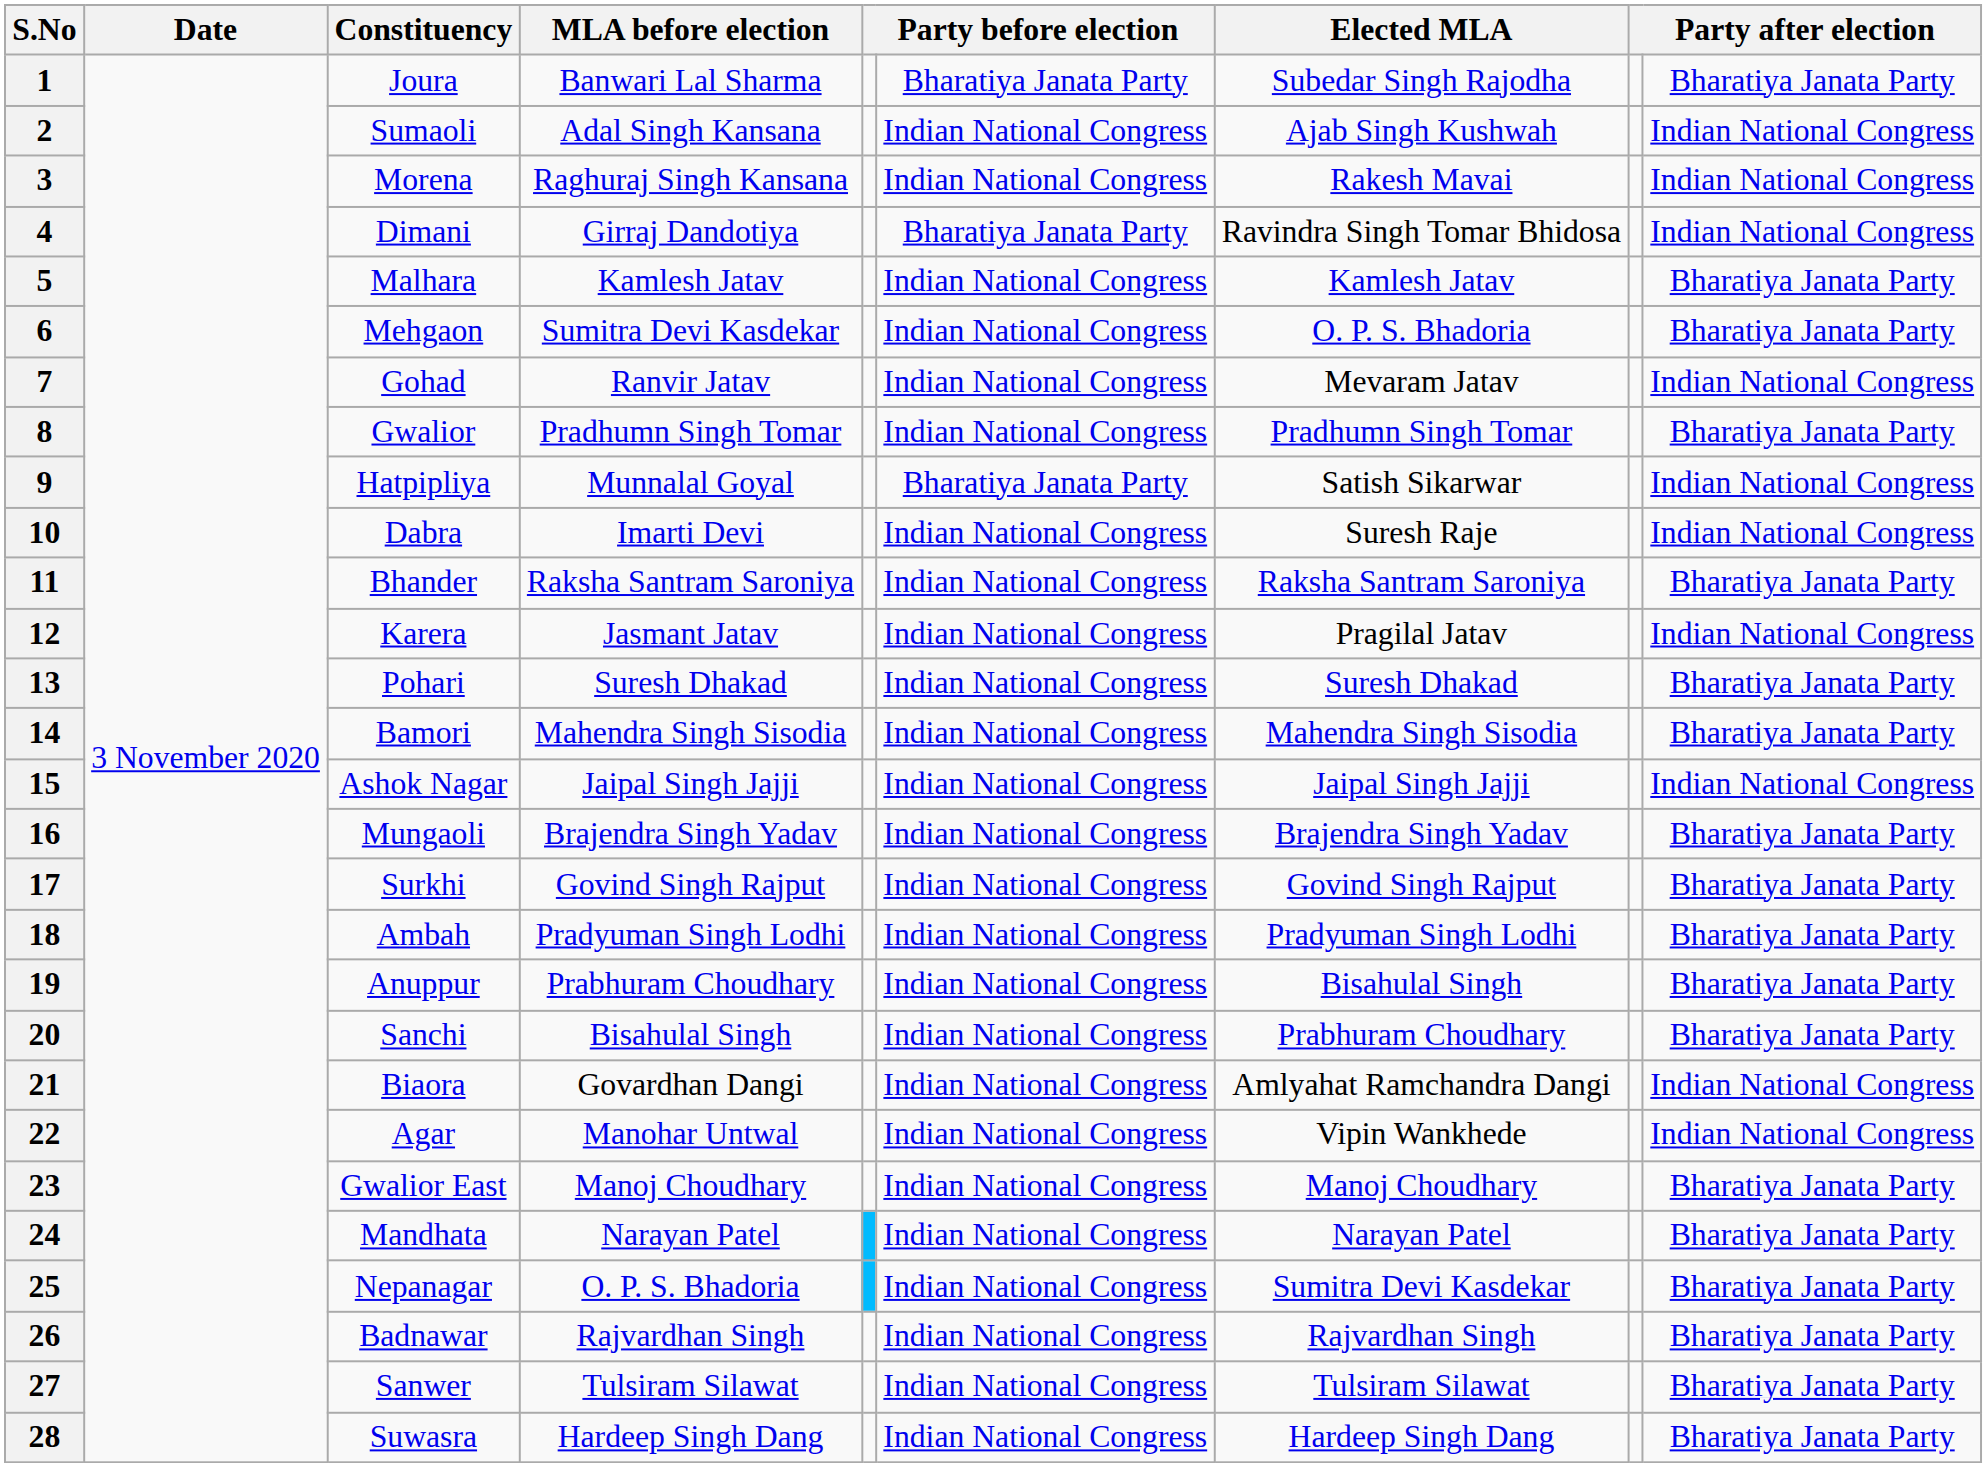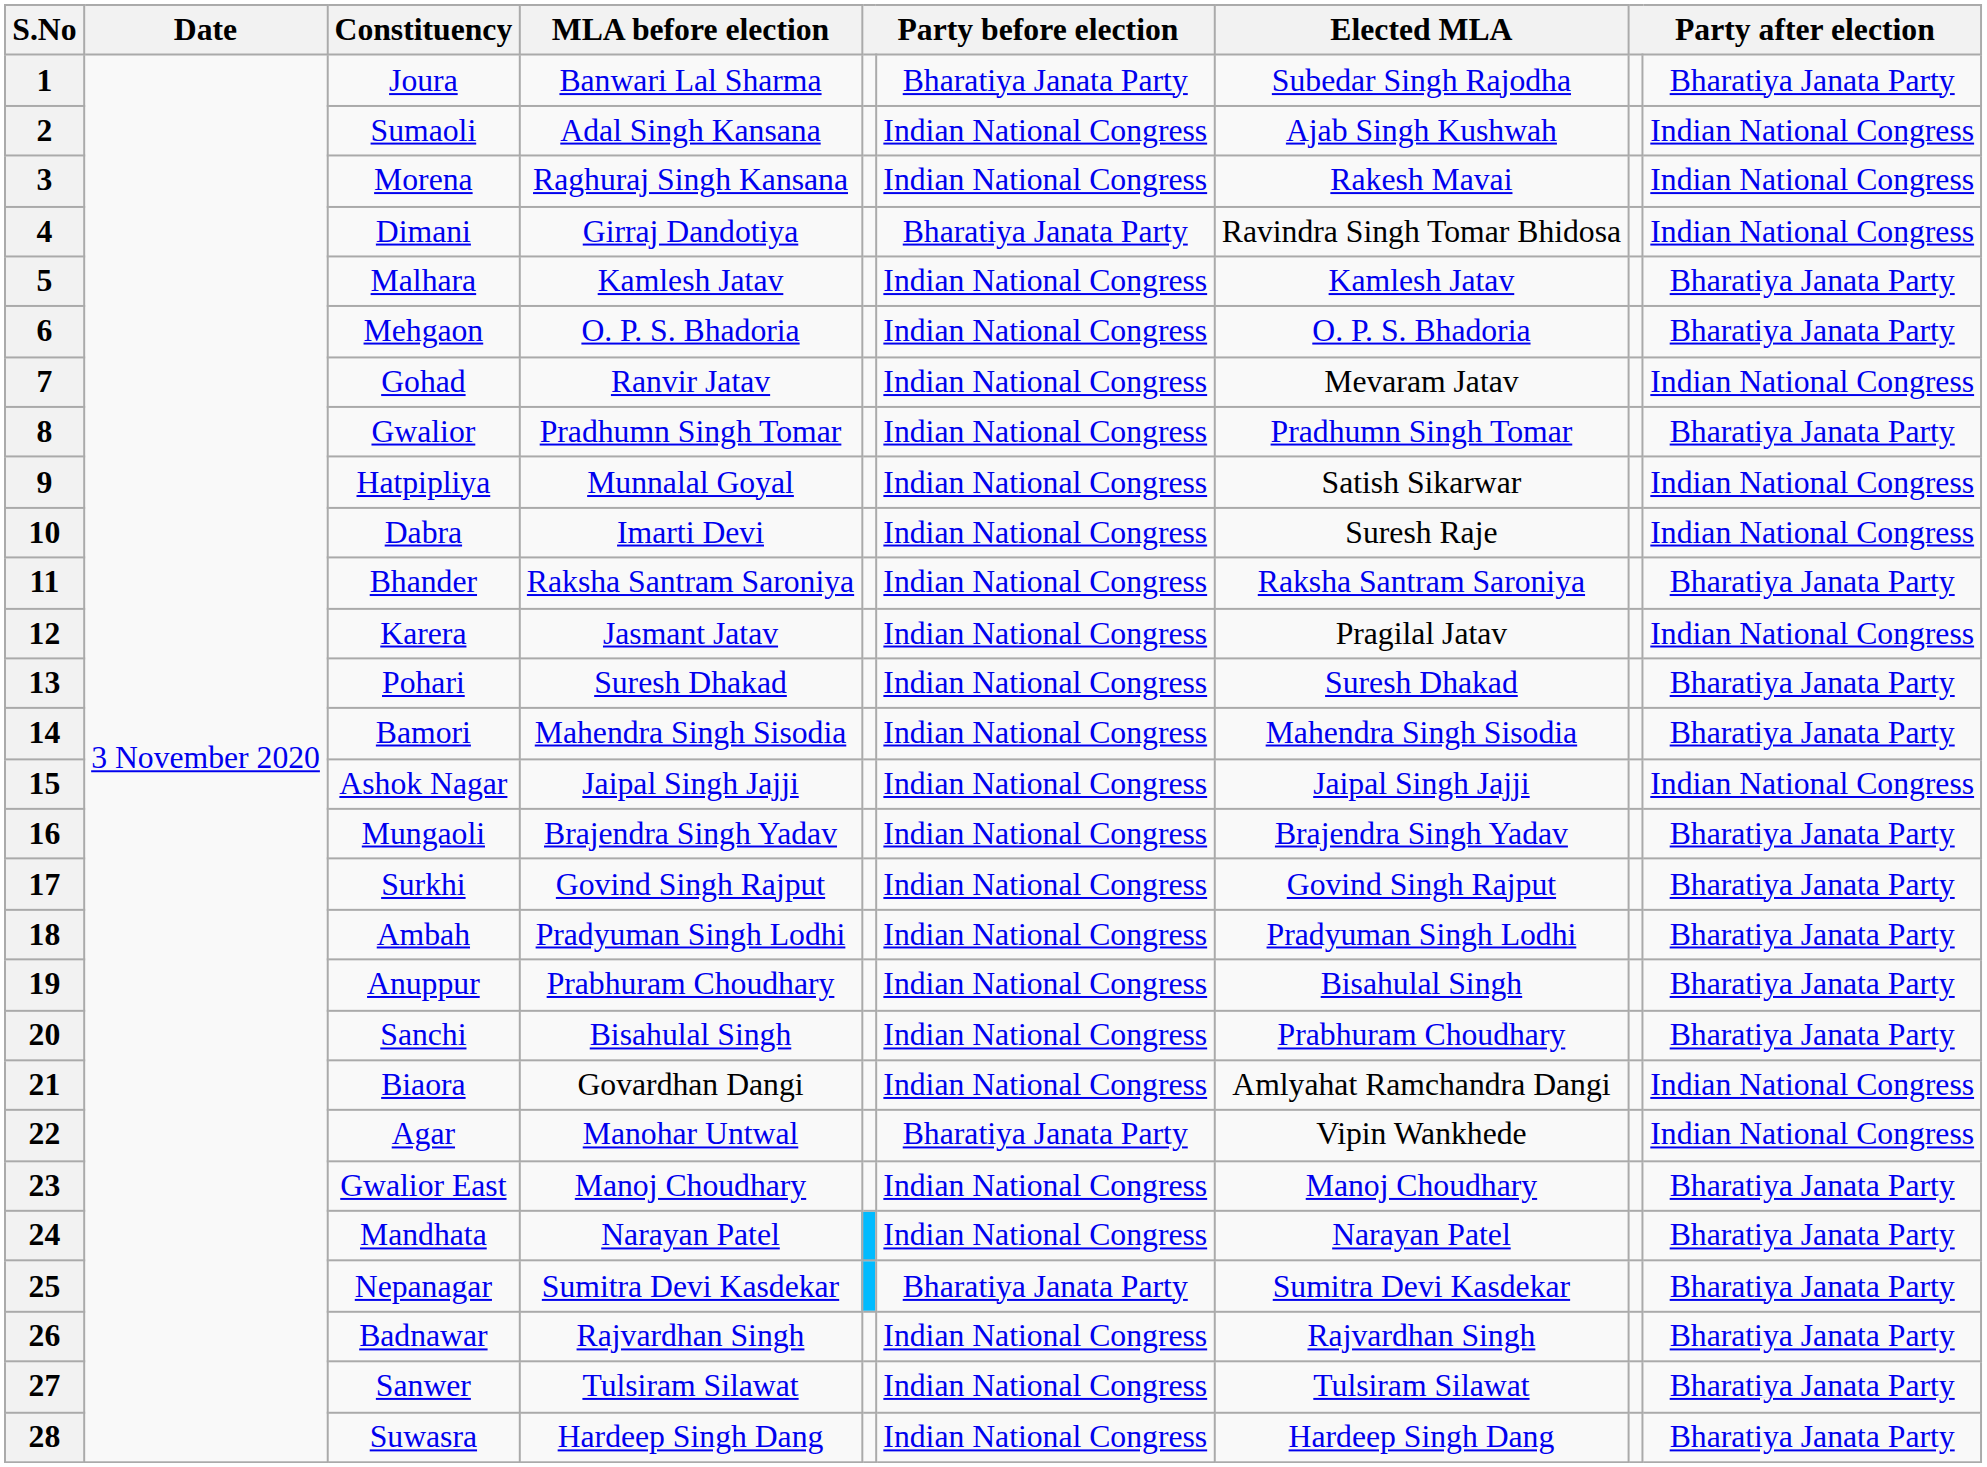(691, 331) Sumitra Devi Kasdekar -> (691, 331) O. P. S. Bhadoria
(1045, 481) Bharatiya Janata Party -> (1045, 481) Indian National Congress
(1045, 1134) Indian National Congress -> (1045, 1134) Bharatiya Janata Party
(691, 1285) O. P. S. Bhadoria -> (691, 1285) Sumitra Devi Kasdekar
(1045, 1285) Indian National Congress -> (1045, 1285) Bharatiya Janata Party
